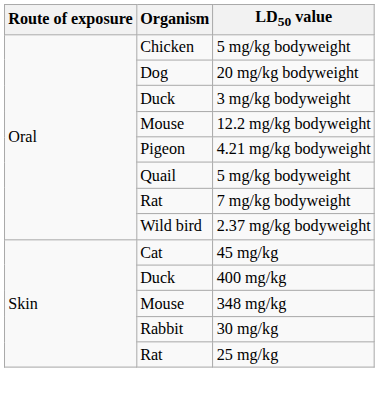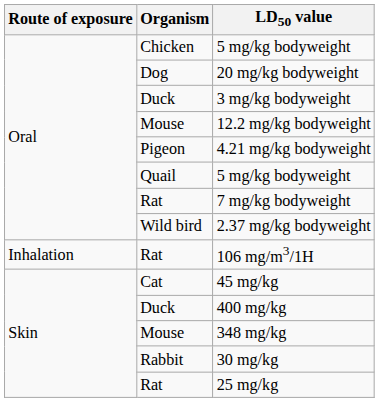+ row: (151, 254)
